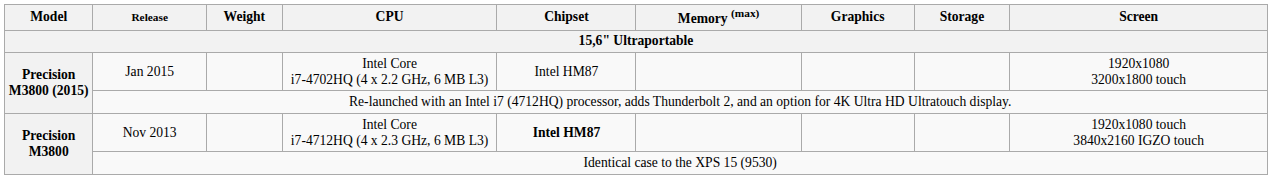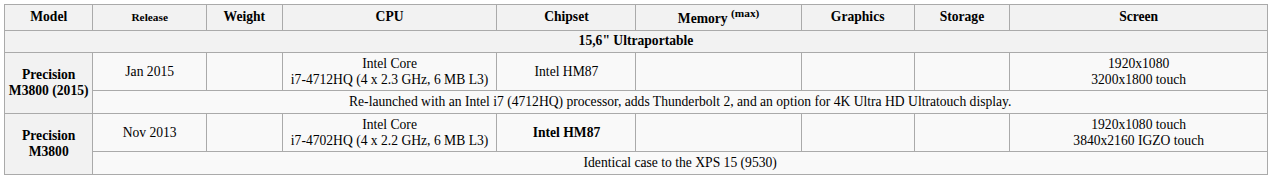(390, 71) Intel Core i7-4702HQ (4 x 2.2 GHz, 6 MB L3) -> (390, 71) Intel Core i7-4712HQ (4 x 2.3 GHz, 6 MB L3)
(390, 132) Intel Core i7-4712HQ (4 x 2.3 GHz, 6 MB L3) -> (390, 132) Intel Core i7-4702HQ (4 x 2.2 GHz, 6 MB L3)
